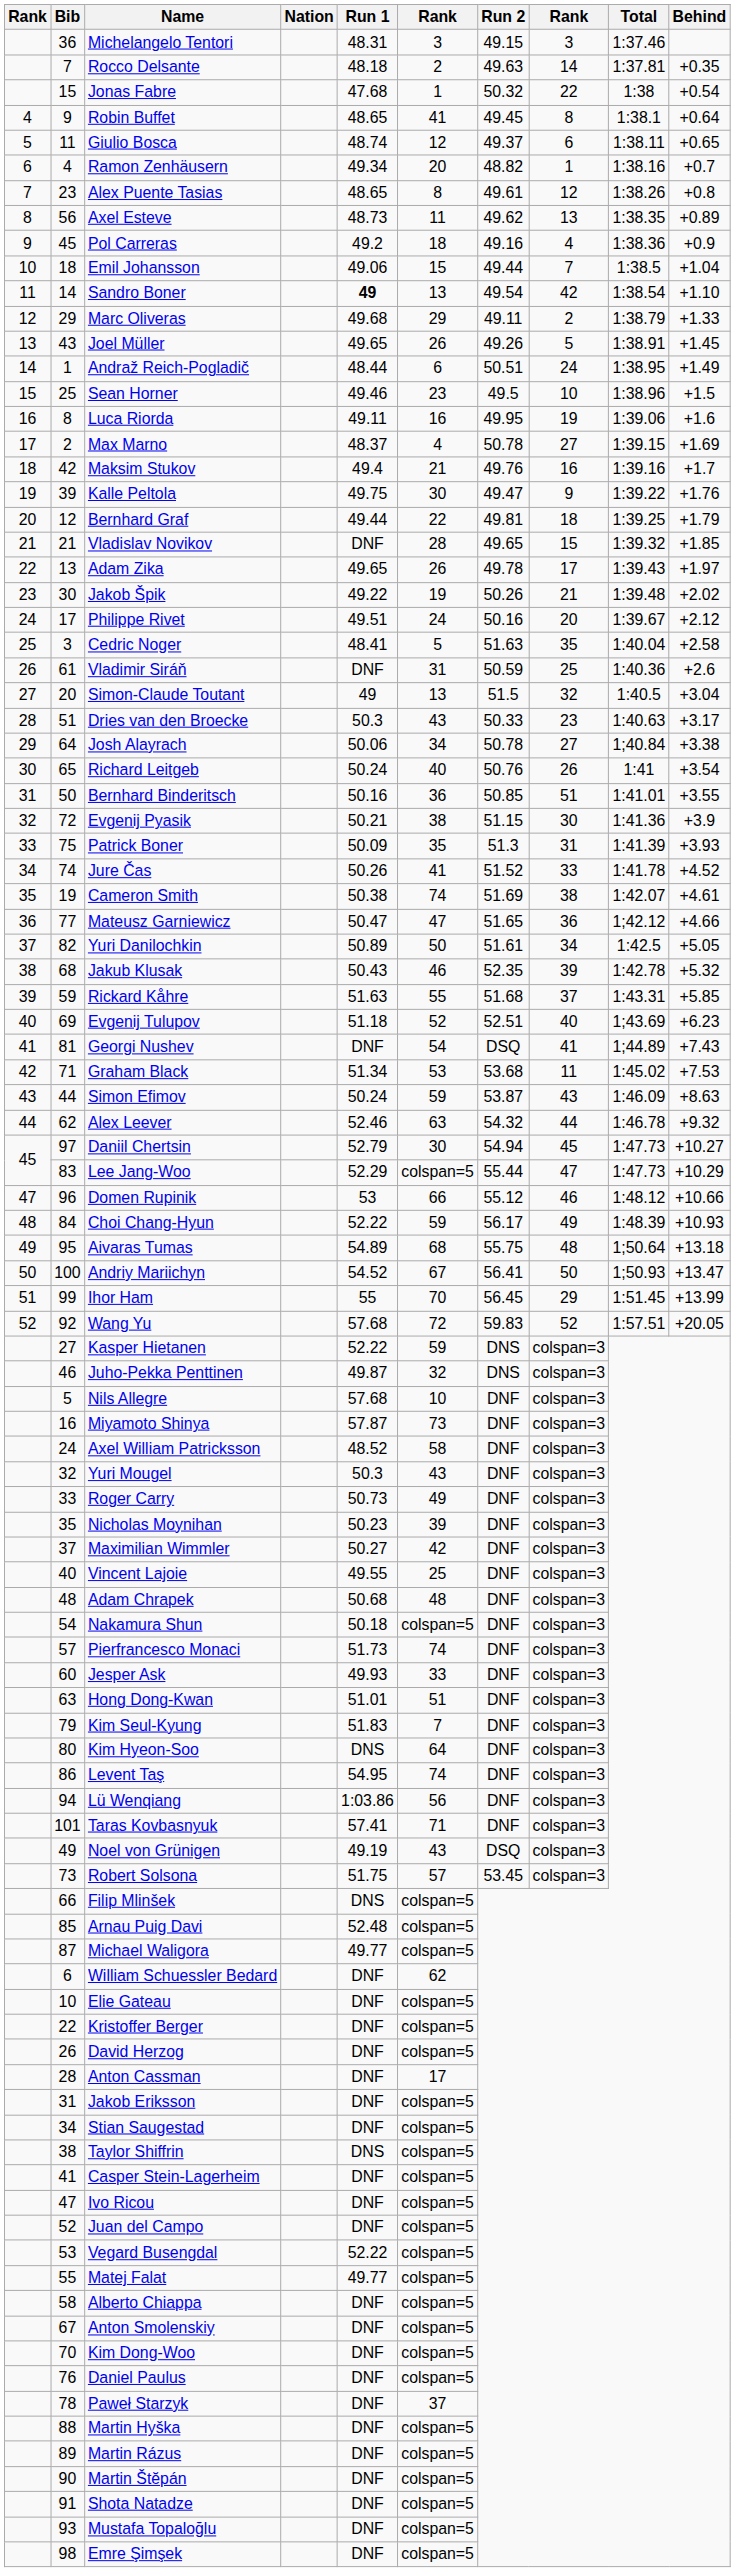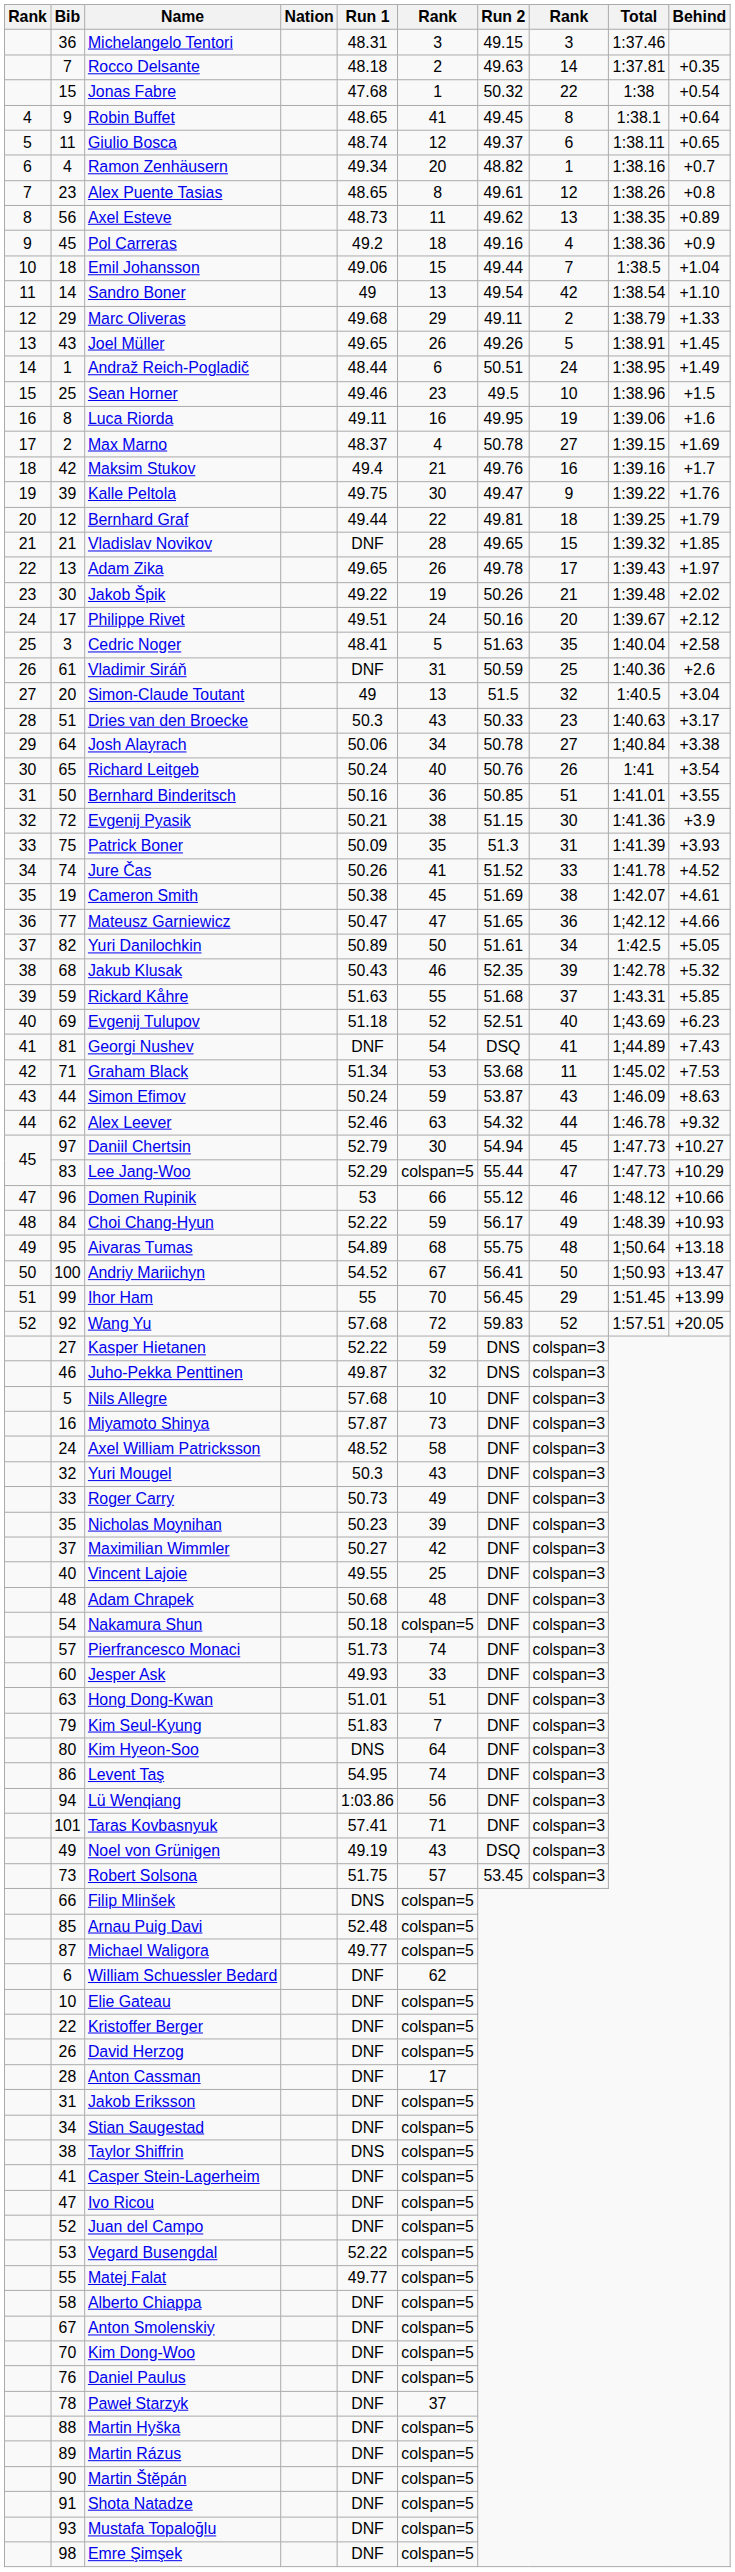(368, 293) bold -> (368, 293) normal
(438, 896) 74 -> (438, 896) 45
